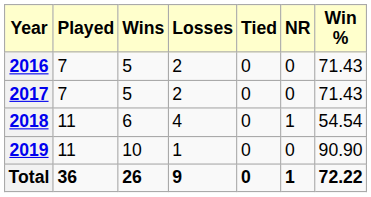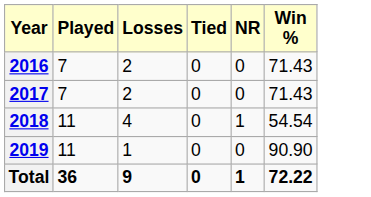- column: (143, 28)
